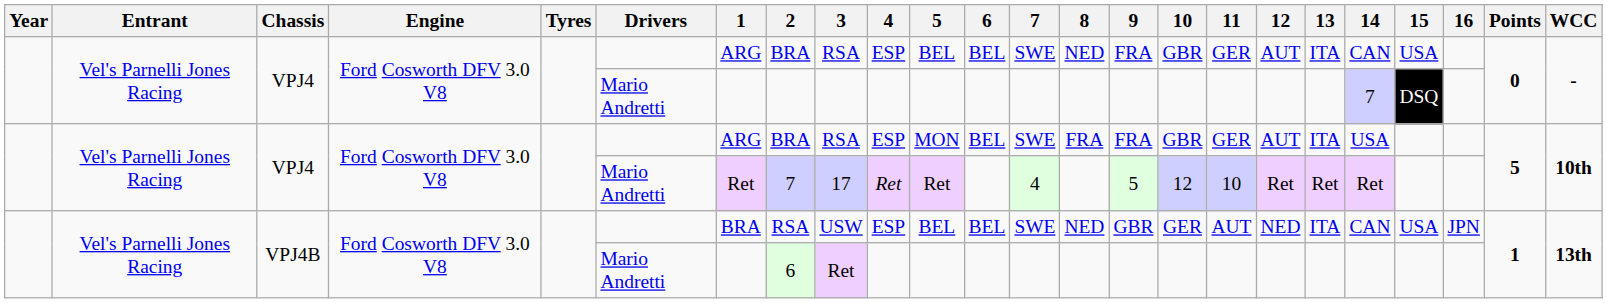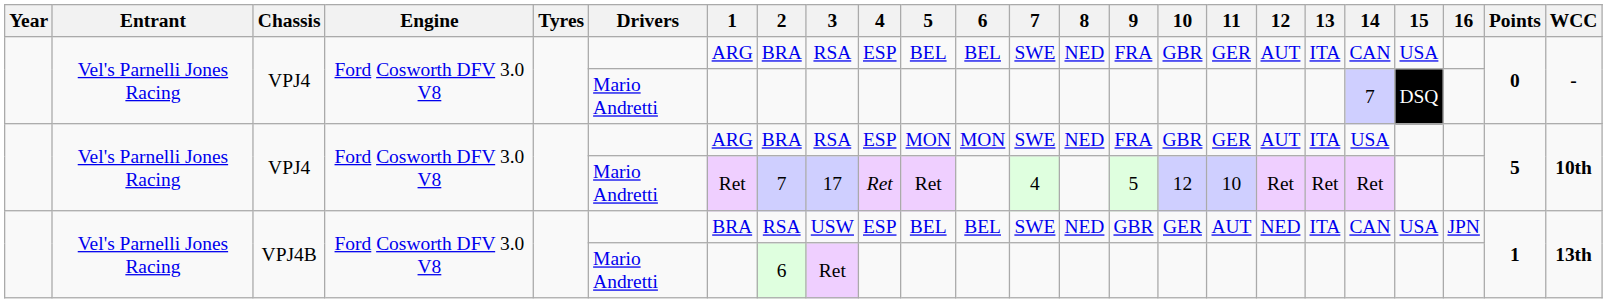(987, 140) BEL -> (983, 140) MON
(1084, 140) FRA -> (1084, 140) NED
